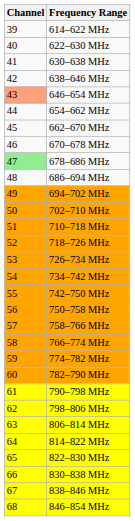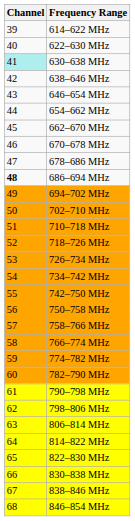(12, 62) no background -> (12, 62) paleturquoise background
(12, 95) lightsalmon background -> (12, 95) no background
(12, 161) lightgreen background -> (12, 161) no background
(12, 177) normal -> (12, 177) bold
